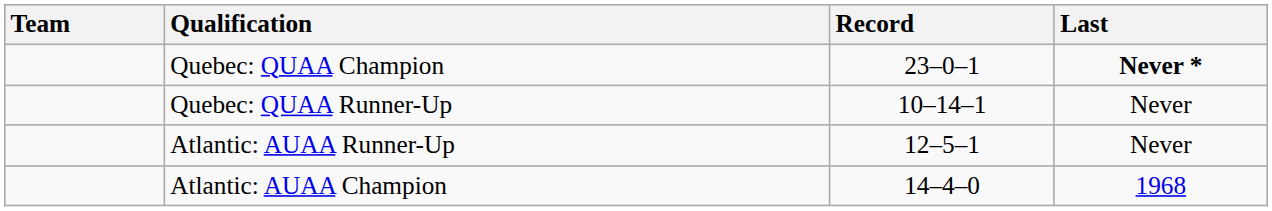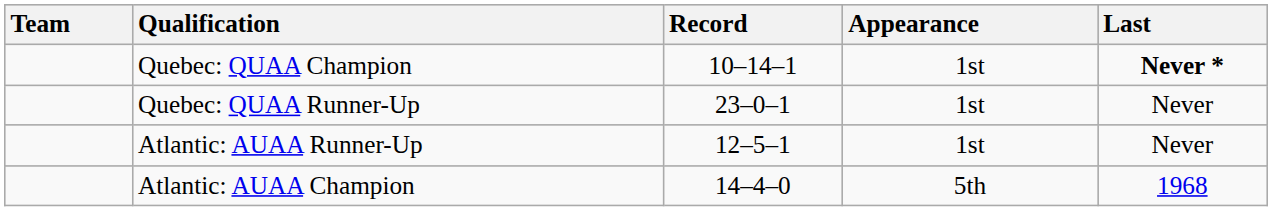+ column: (914, 24)
(942, 64) 23–0–1 -> (753, 64) 10–14–1
(942, 104) 10–14–1 -> (753, 104) 23–0–1
